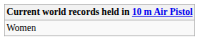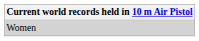(21, 28) no background -> (21, 28) lightgrey background
